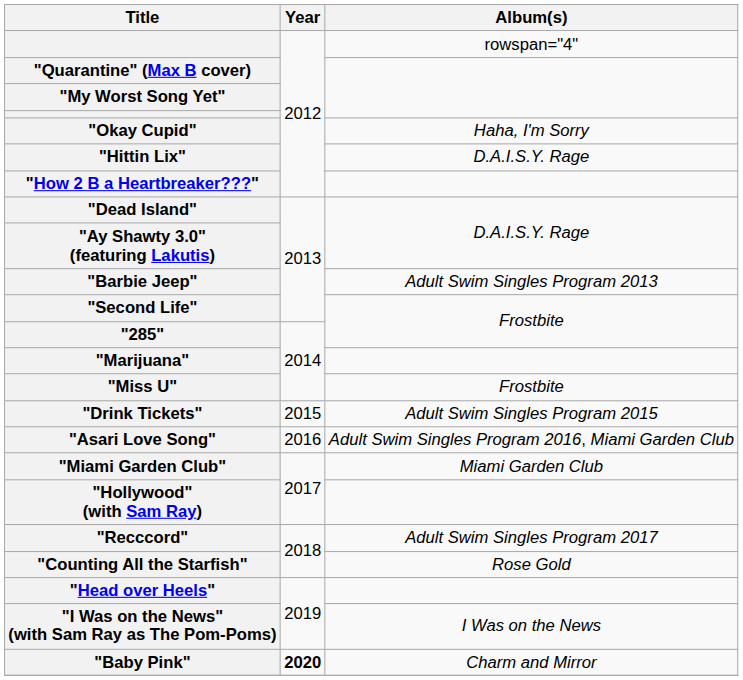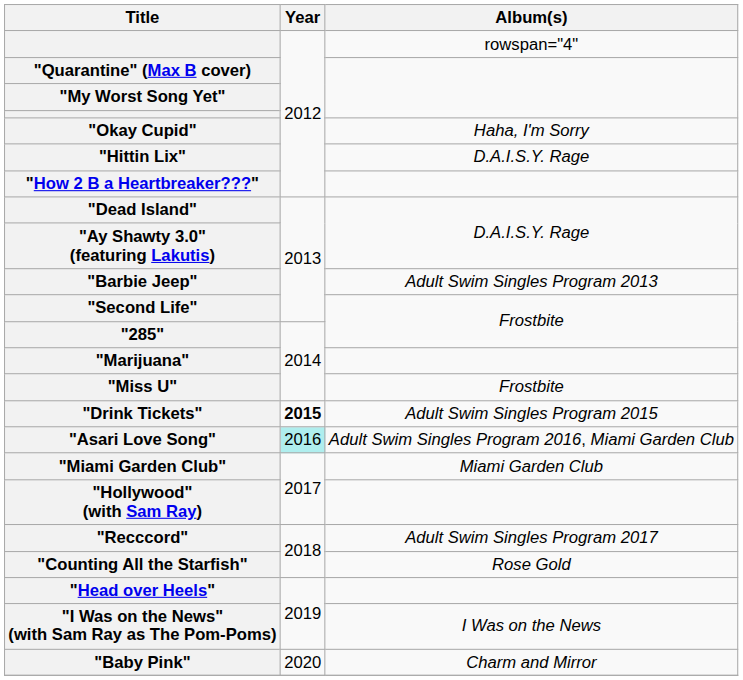(303, 413) normal -> (303, 413) bold
(303, 439) no background -> (303, 439) paleturquoise background
(303, 662) bold -> (303, 662) normal
